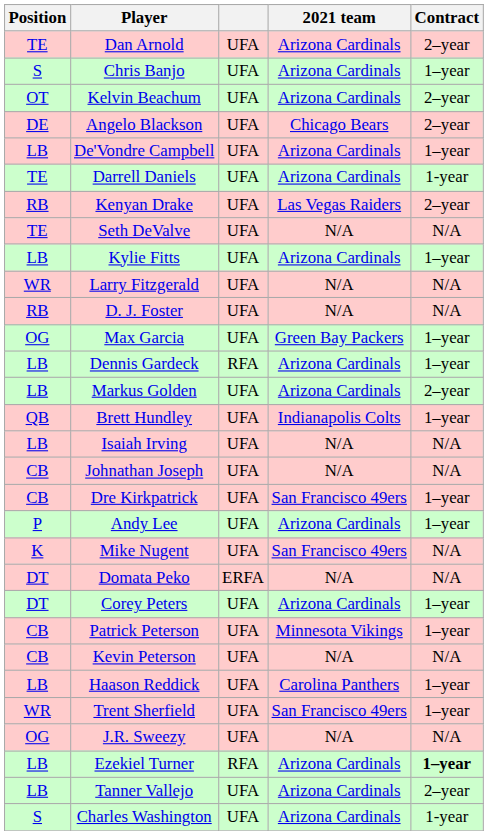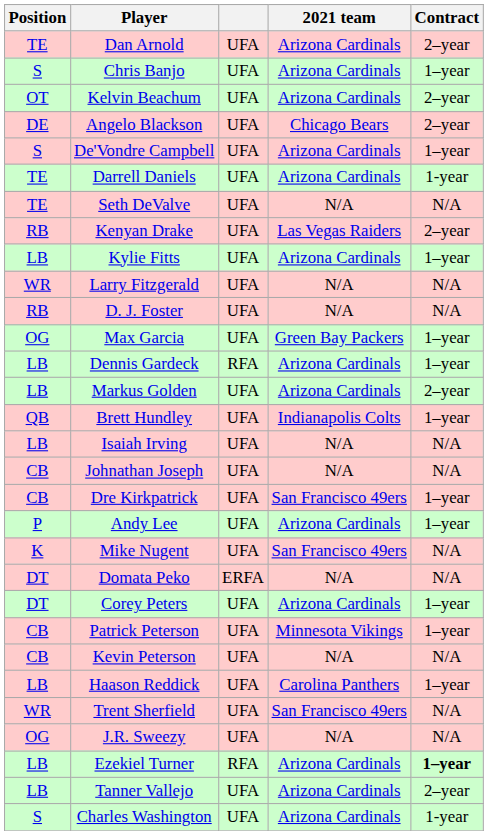(37, 151) LB -> (37, 151) S
rows swapped: (144, 230) <-> (144, 204)
(447, 710) 1–year -> (447, 710) N/A
